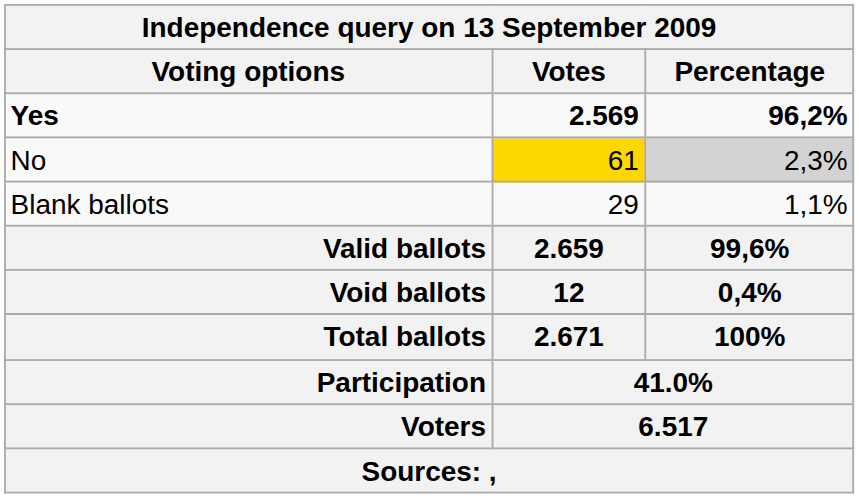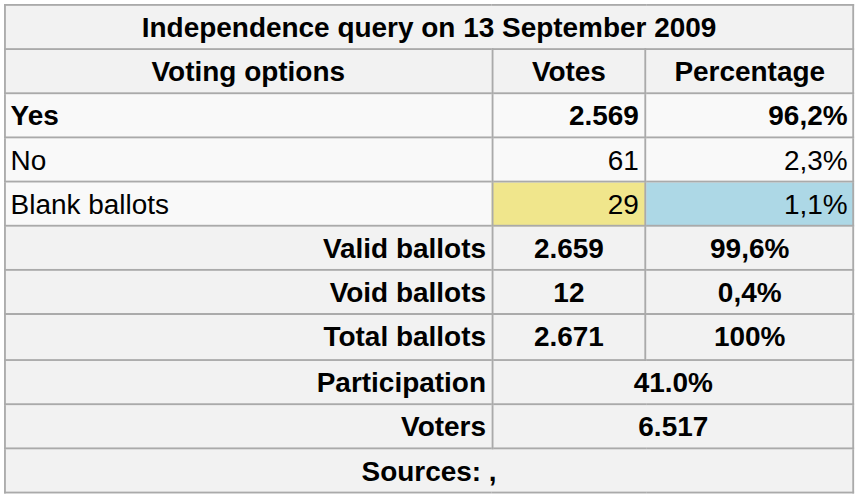(623, 160) gold background -> (623, 160) no background
(816, 160) lightgrey background -> (816, 160) no background
(623, 204) no background -> (623, 204) khaki background
(816, 204) no background -> (816, 204) lightblue background
